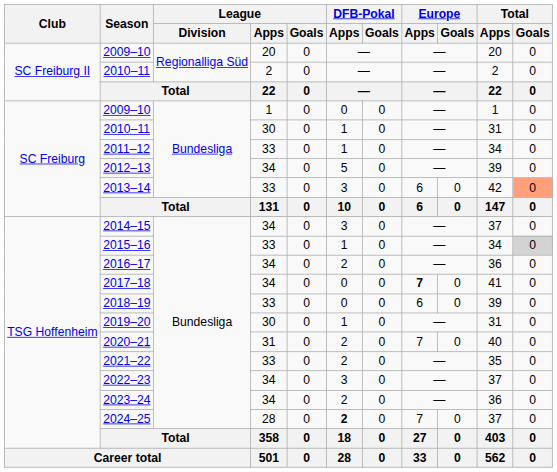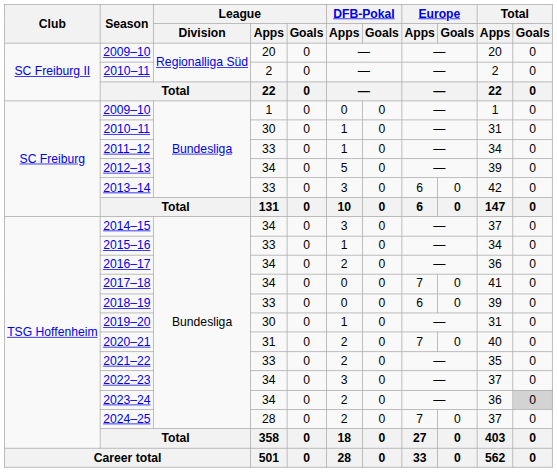(533, 187) lightsalmon background -> (533, 187) no background
(533, 245) lightgrey background -> (533, 245) no background
(420, 284) bold -> (420, 284) normal
(533, 399) no background -> (533, 399) lightgrey background
(344, 419) bold -> (344, 419) normal
